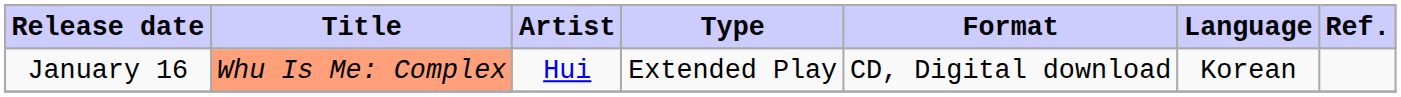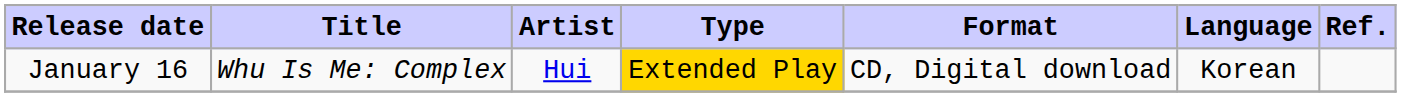(362, 70) lightsalmon background -> (362, 70) no background
(733, 70) no background -> (733, 70) gold background
